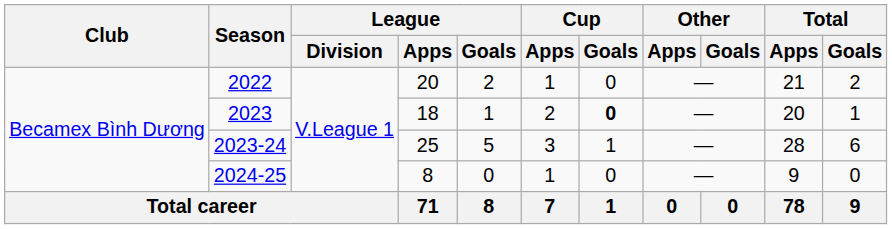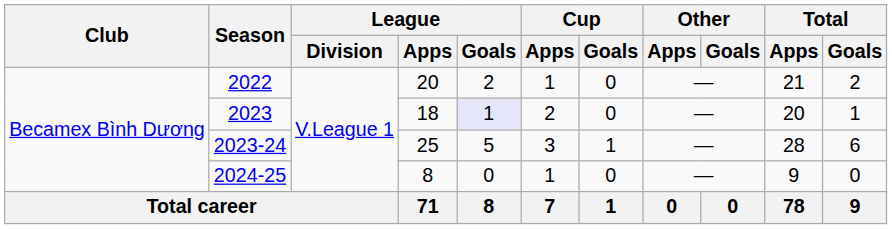(489, 113) no background -> (489, 113) lavender background
(611, 113) bold -> (611, 113) normal
